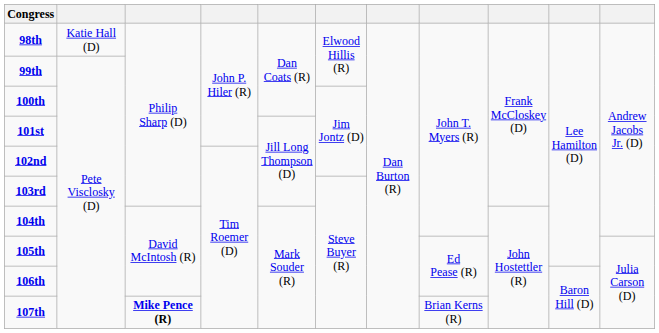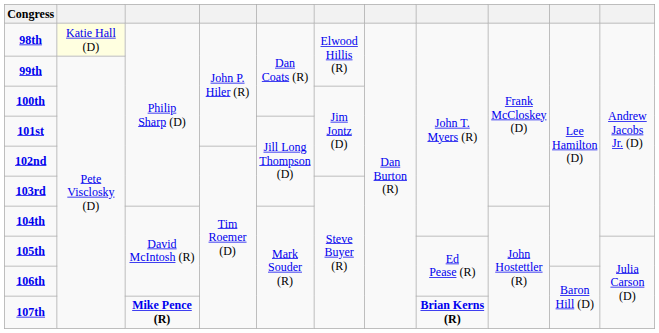(91, 39) no background -> (91, 39) lightyellow background
(453, 312) normal -> (452, 312) bold
